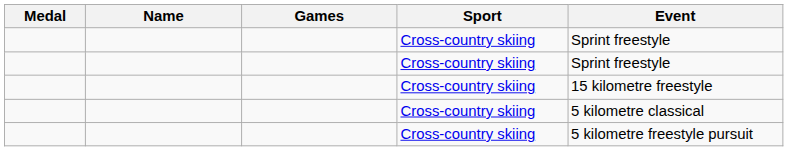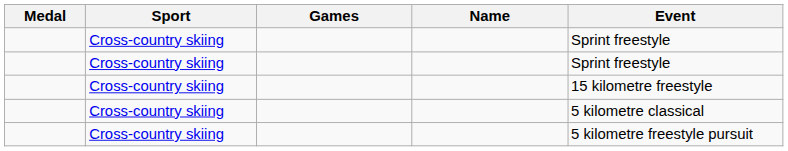columns swapped: (164, 16) <-> (482, 16)
